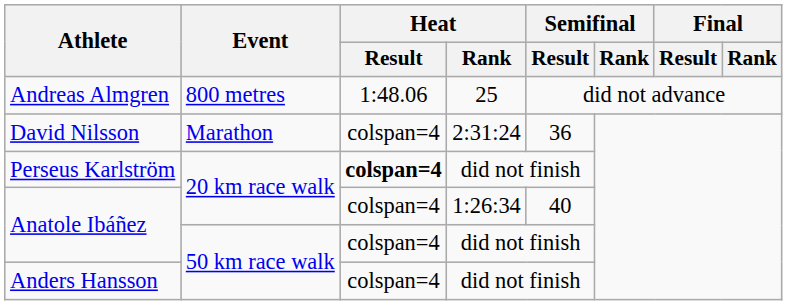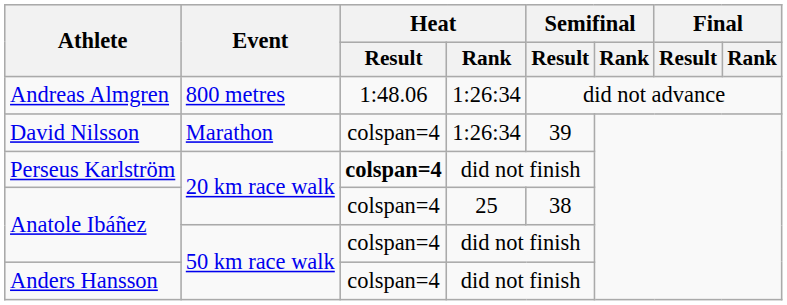(487, 95) 25 -> (487, 95) 1:26:34
(487, 132) 2:31:24 -> (487, 132) 1:26:34
(560, 132) 36 -> (560, 132) 39
(487, 206) 1:26:34 -> (487, 206) 25
(560, 206) 40 -> (560, 206) 38
